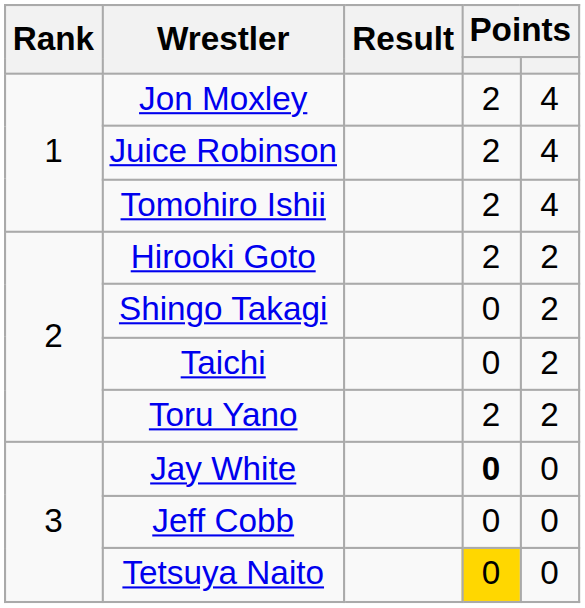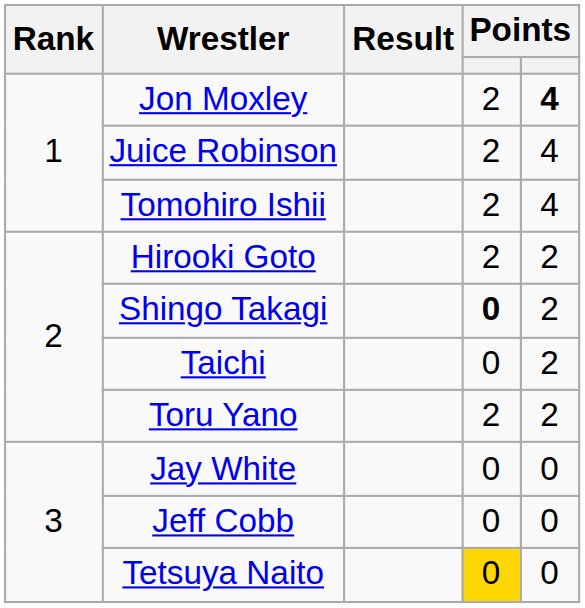(549, 99) normal -> (549, 99) bold
(491, 310) normal -> (491, 310) bold
(491, 468) bold -> (491, 468) normal
